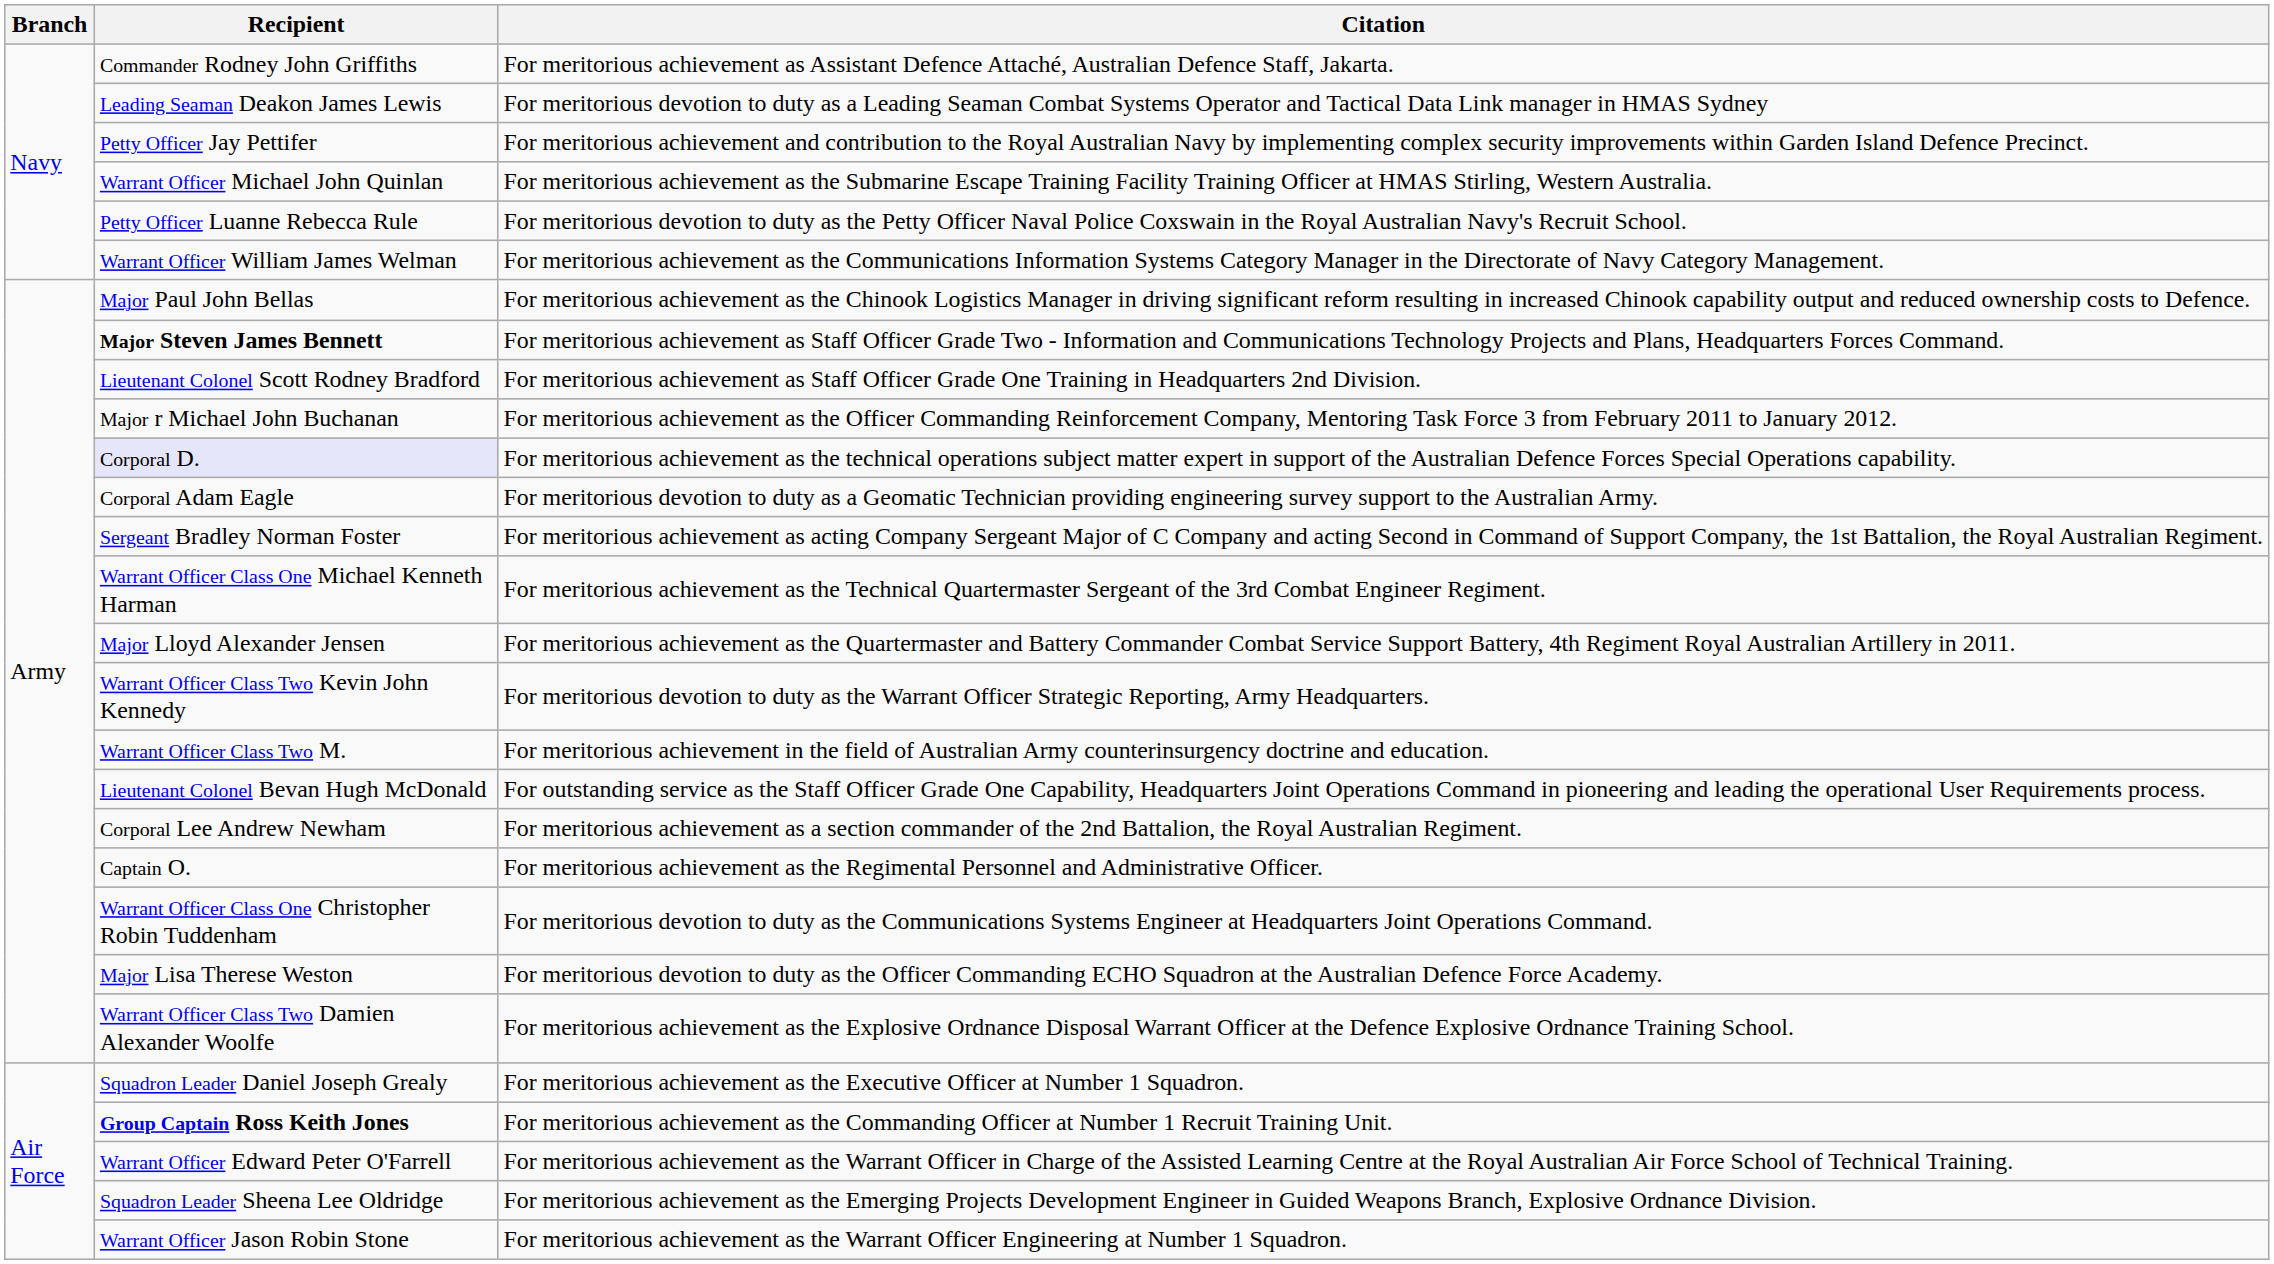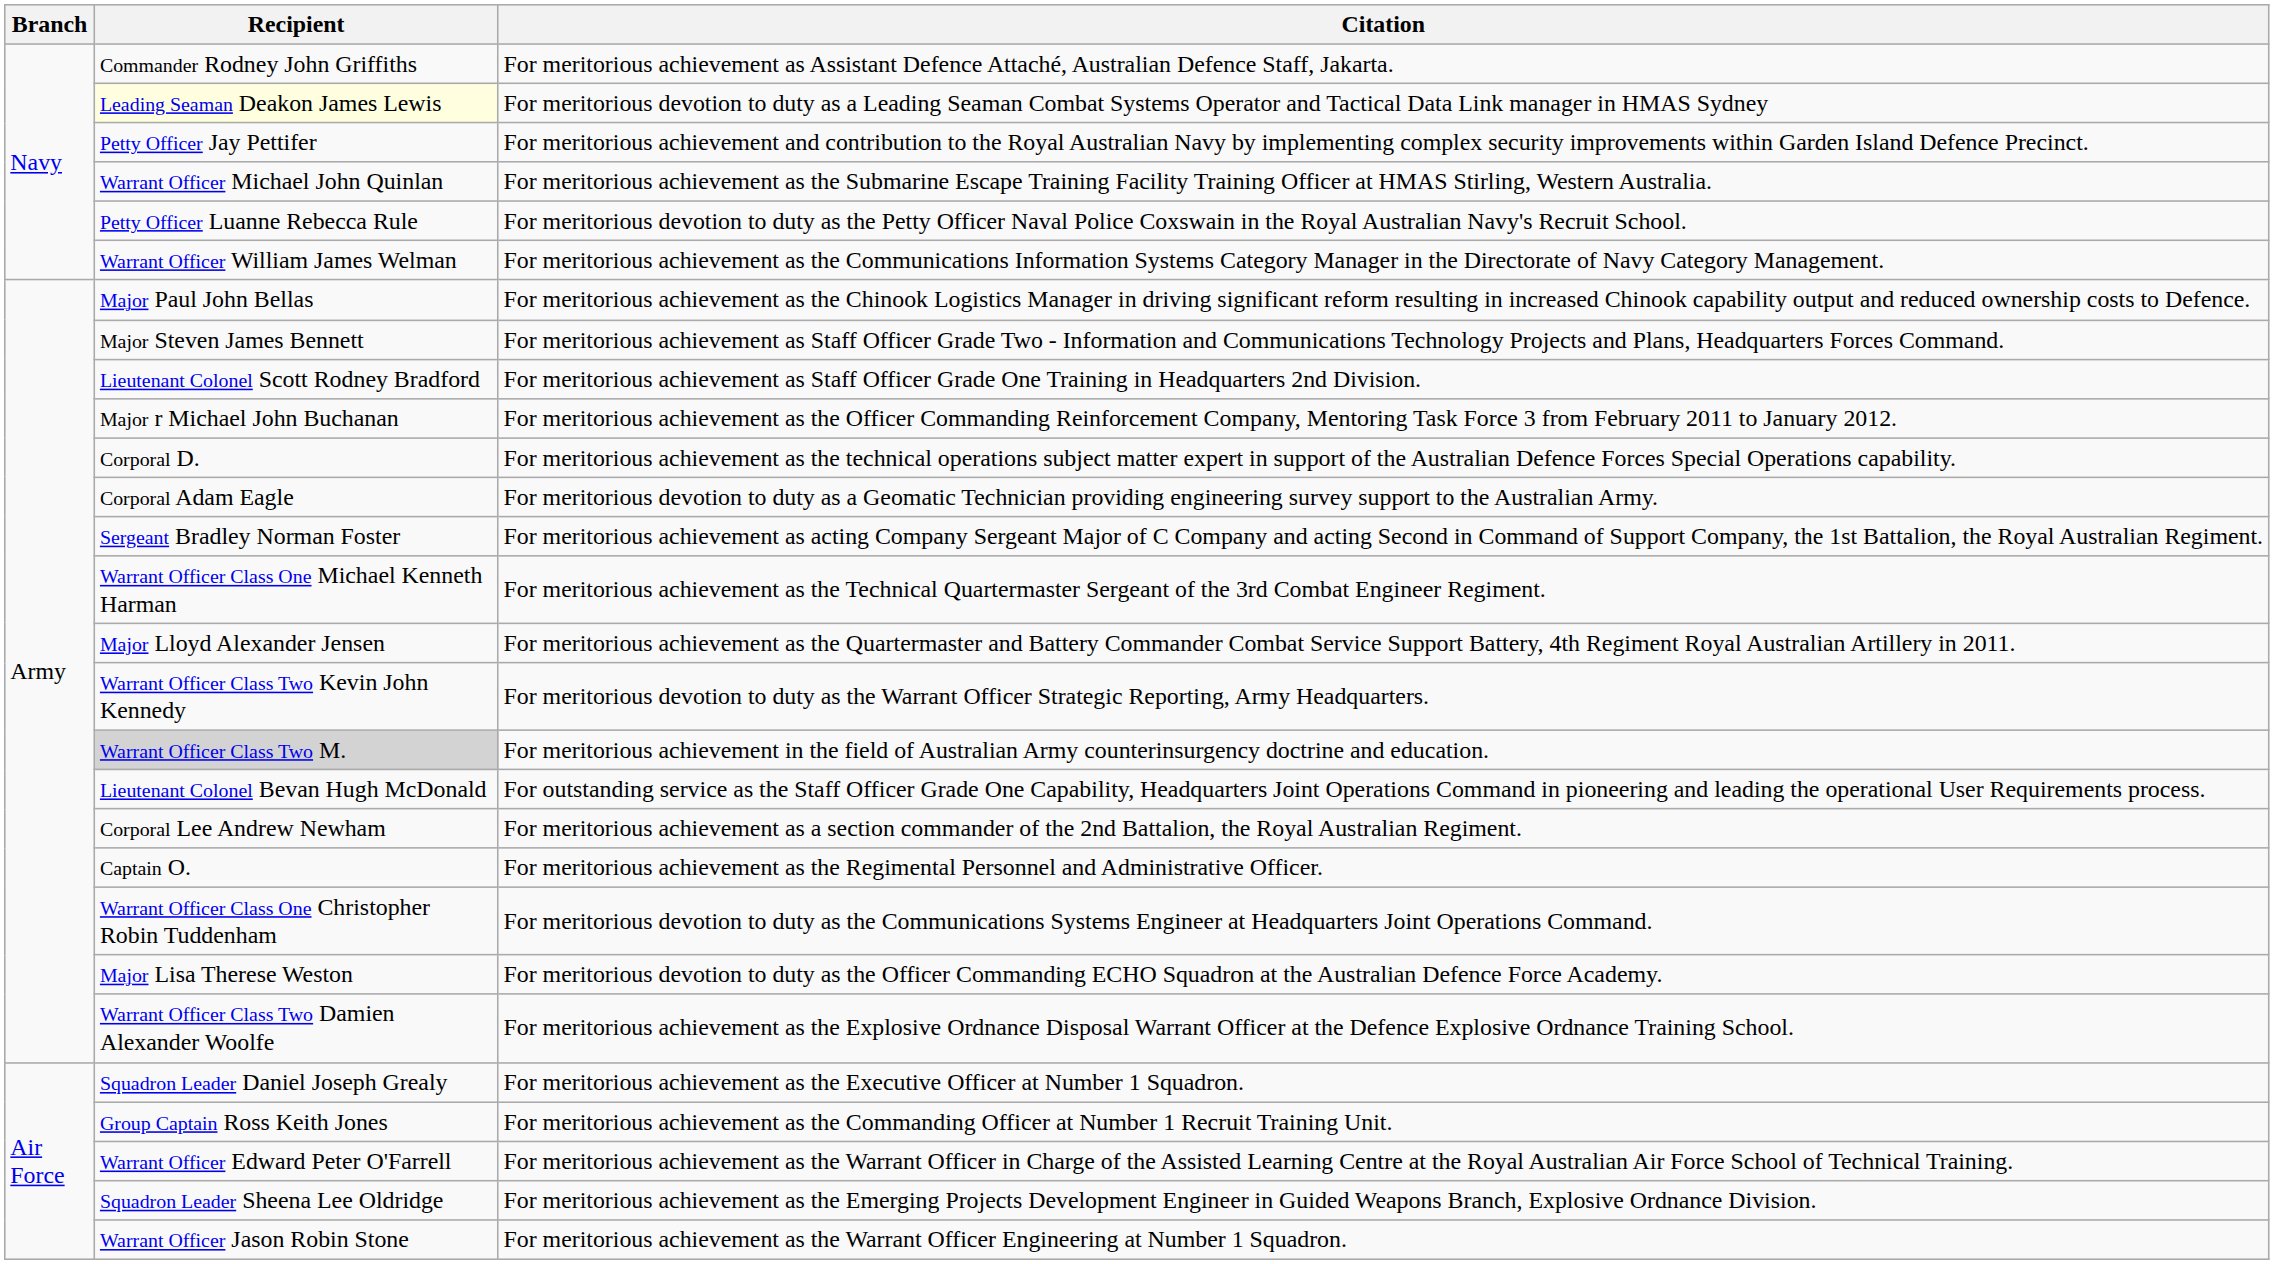(271, 103) no background -> (271, 103) lightyellow background
(241, 339) bold -> (232, 339) normal
(150, 457) lavender background -> (150, 457) no background
(223, 749) no background -> (223, 749) lightgrey background
(254, 1121) bold -> (244, 1121) normal
